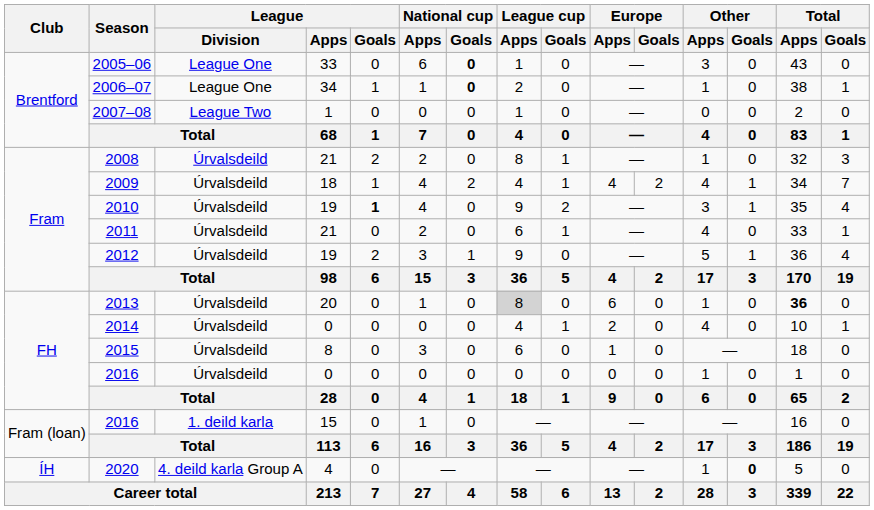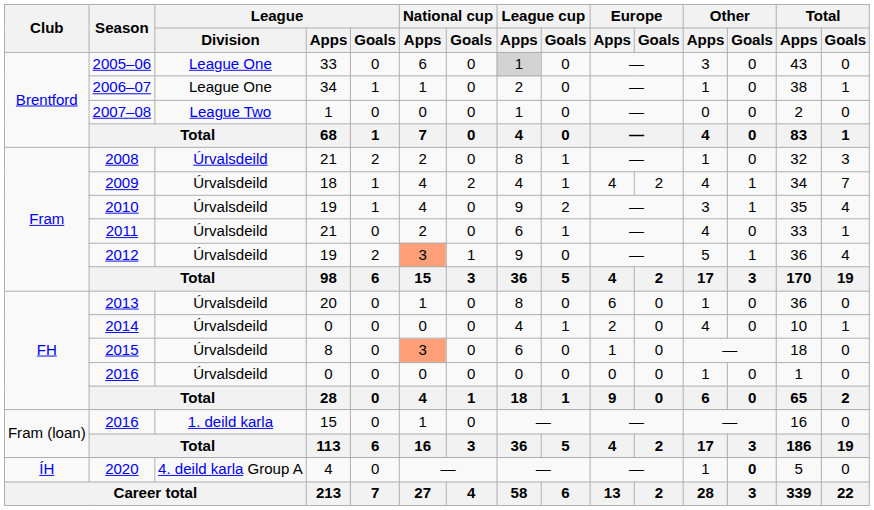(471, 64) bold -> (471, 64) normal
(519, 64) no background -> (519, 64) lightgrey background
(471, 87) bold -> (471, 87) normal
(375, 207) bold -> (375, 207) normal
(423, 254) no background -> (423, 254) lightsalmon background
(519, 302) lightgrey background -> (519, 302) no background
(799, 302) bold -> (799, 302) normal
(423, 350) no background -> (423, 350) lightsalmon background
